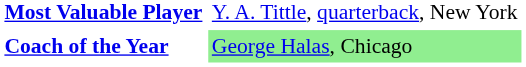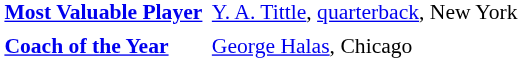(312, 46) lightgreen background -> (312, 46) no background
